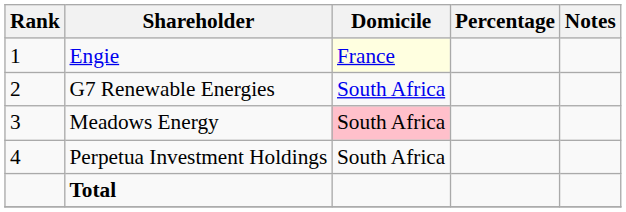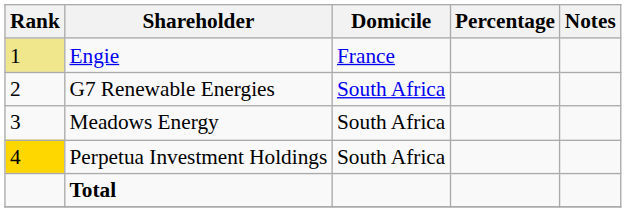(15, 55) no background -> (15, 55) khaki background
(366, 55) lightyellow background -> (366, 55) no background
(391, 122) pink background -> (391, 122) no background
(15, 156) no background -> (15, 156) gold background
